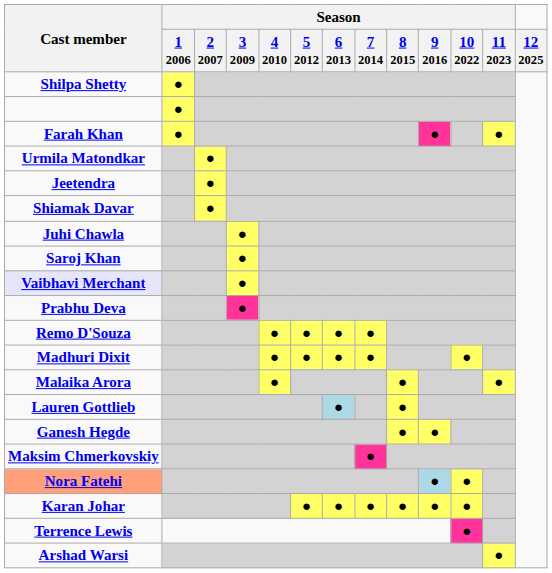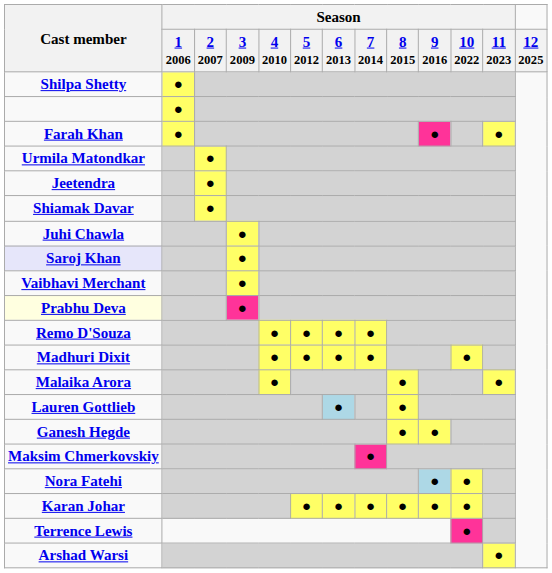(83, 258) no background -> (83, 258) lavender background
(83, 283) lavender background -> (83, 283) no background
(83, 307) no background -> (83, 307) lightyellow background
(83, 481) lightsalmon background -> (83, 481) no background
